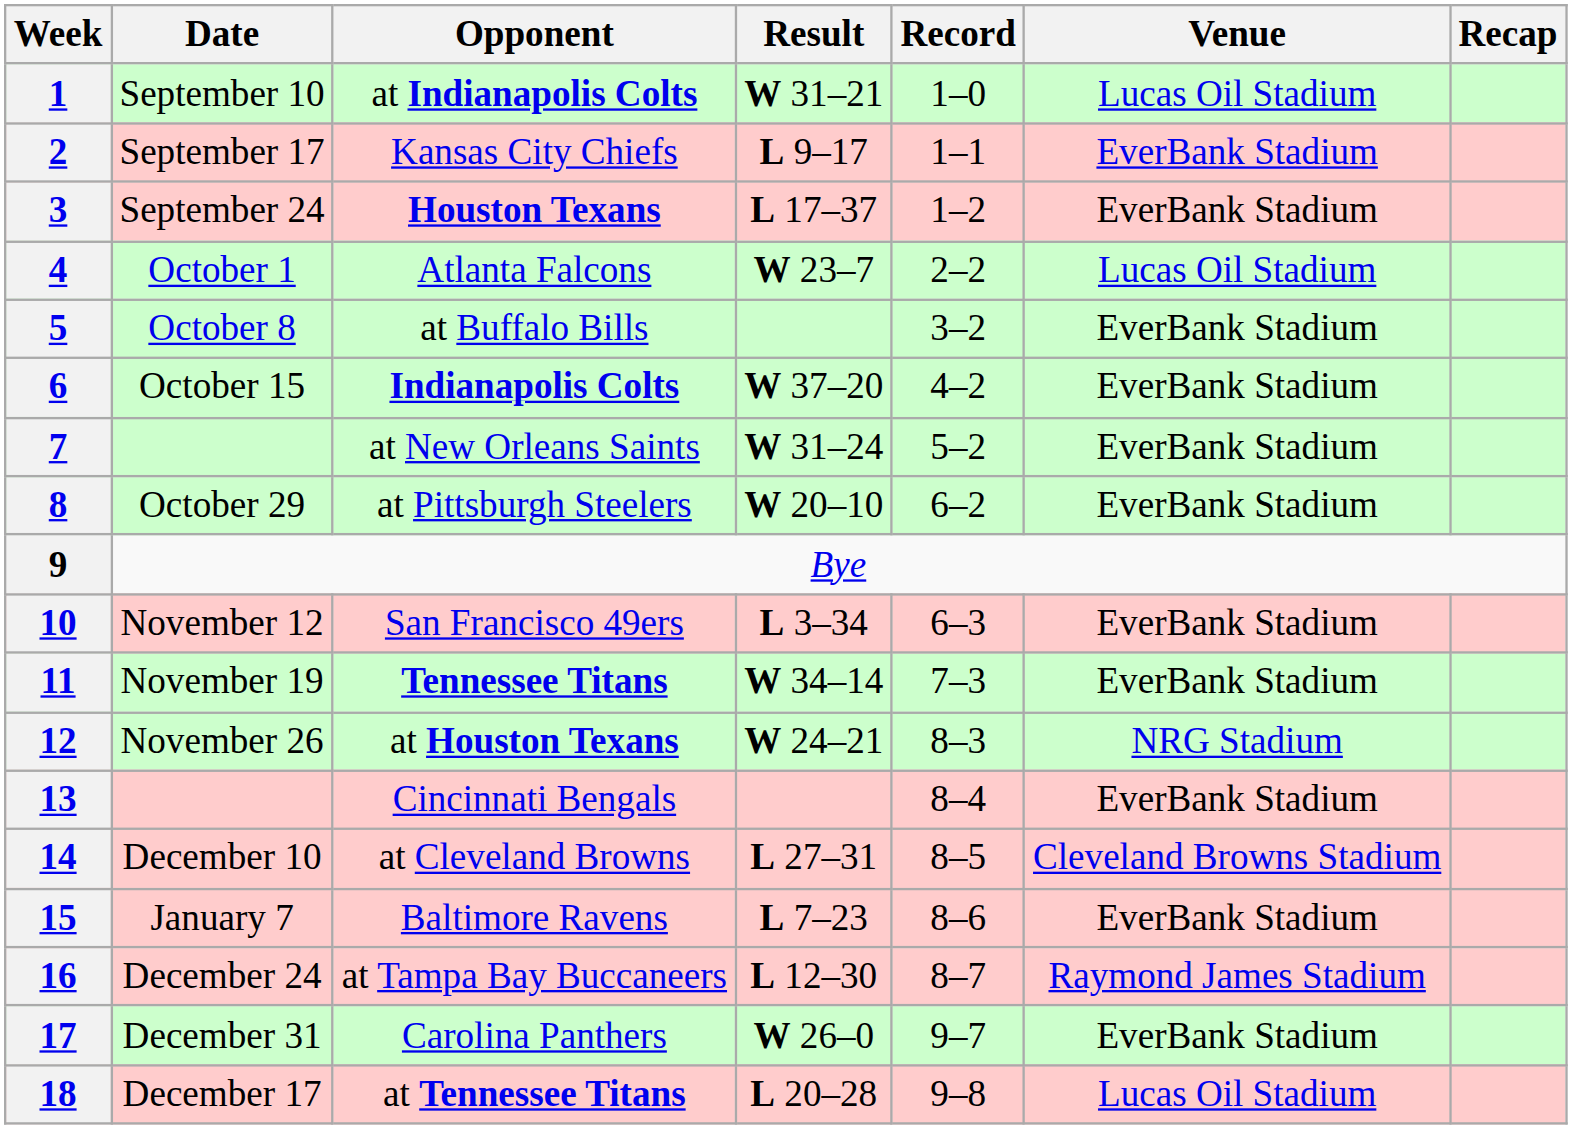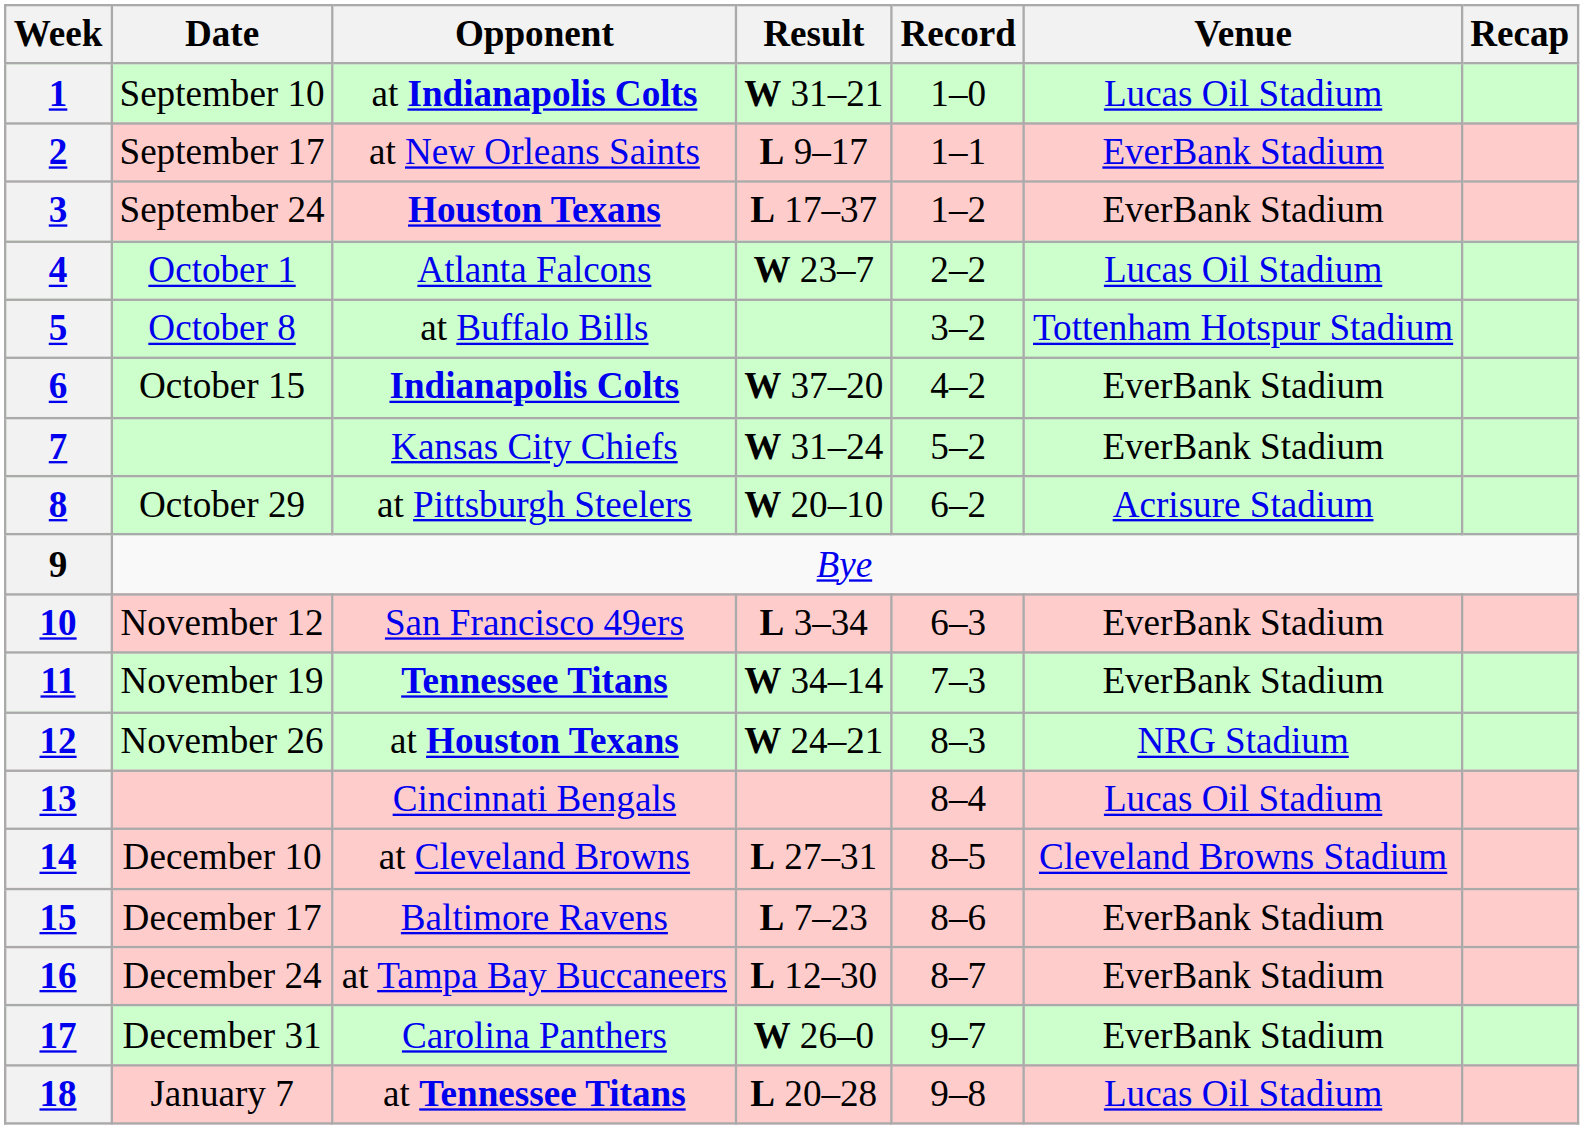(534, 151) Kansas City Chiefs -> (534, 151) at New Orleans Saints
(1237, 328) EverBank Stadium -> (1243, 328) Tottenham Hotspur Stadium
(534, 446) at New Orleans Saints -> (534, 446) Kansas City Chiefs
(1237, 504) EverBank Stadium -> (1243, 504) Acrisure Stadium
(1237, 799) EverBank Stadium -> (1243, 799) Lucas Oil Stadium
(222, 916) January 7 -> (222, 916) December 17
(1237, 975) Raymond James Stadium -> (1243, 975) EverBank Stadium
(222, 1093) December 17 -> (222, 1093) January 7
